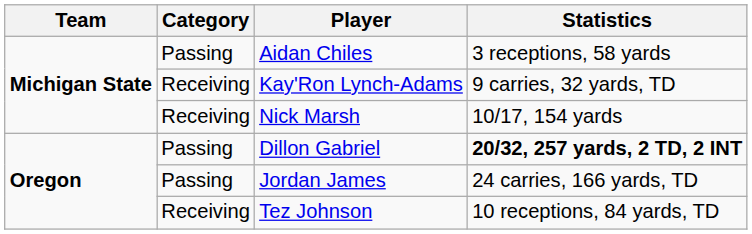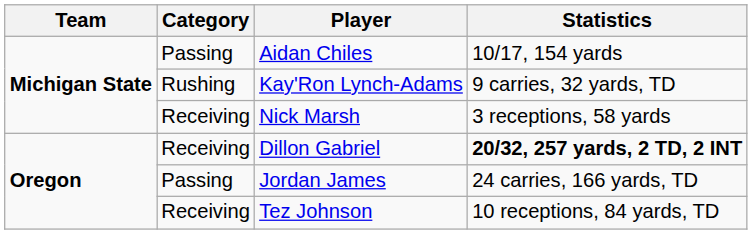(571, 52) 3 receptions, 58 yards -> (547, 52) 10/17, 154 yards
(206, 84) Receiving -> (198, 84) Rushing
(547, 116) 10/17, 154 yards -> (571, 116) 3 receptions, 58 yards
(197, 148) Passing -> (206, 148) Receiving
